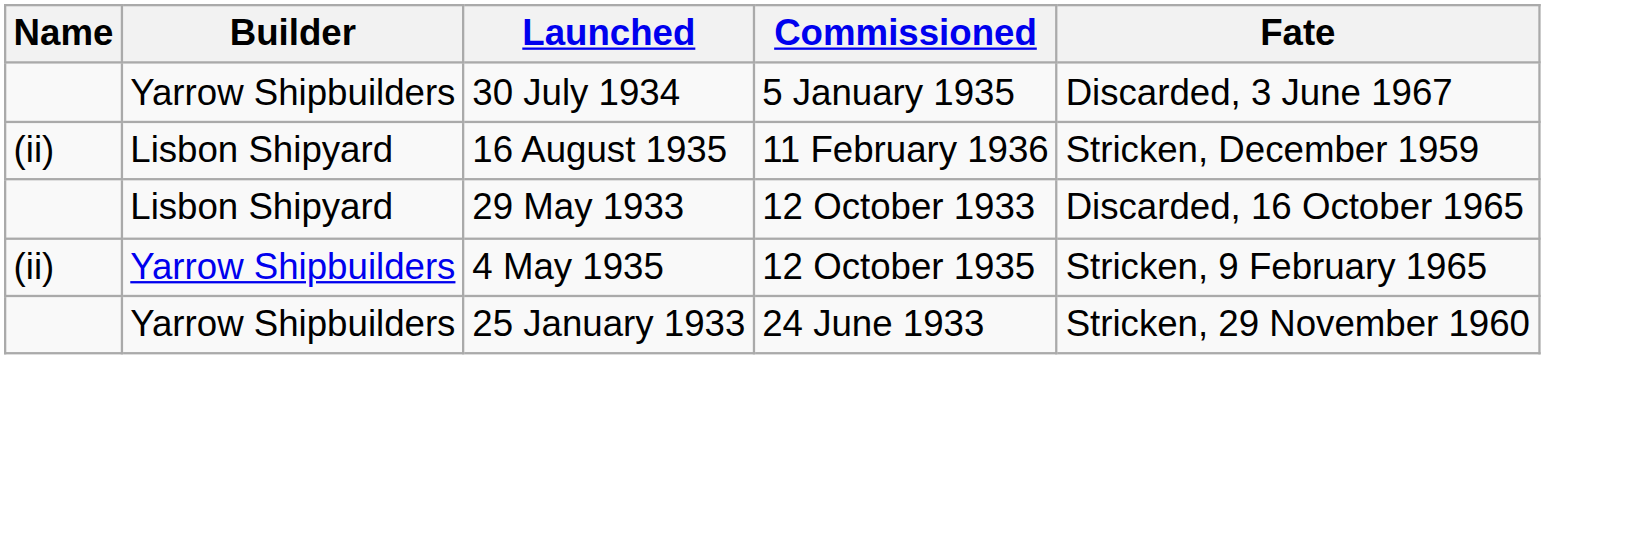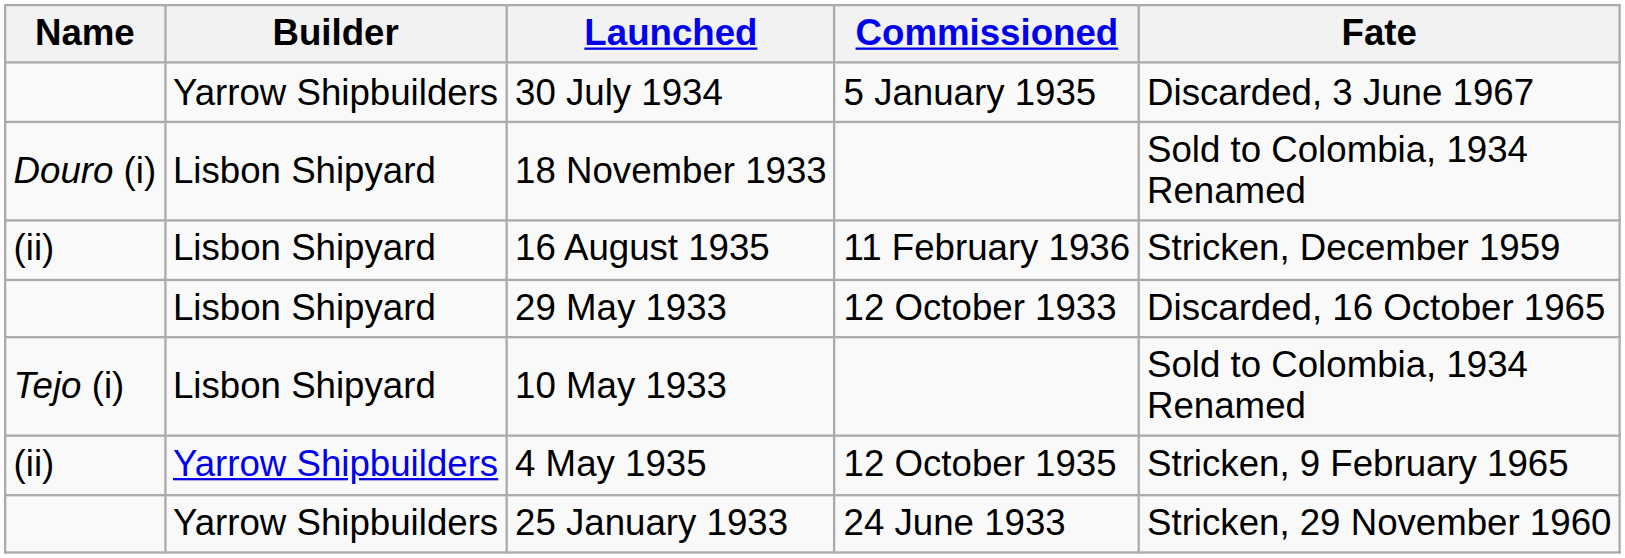+ row: (671, 170)
+ row: (621, 385)
